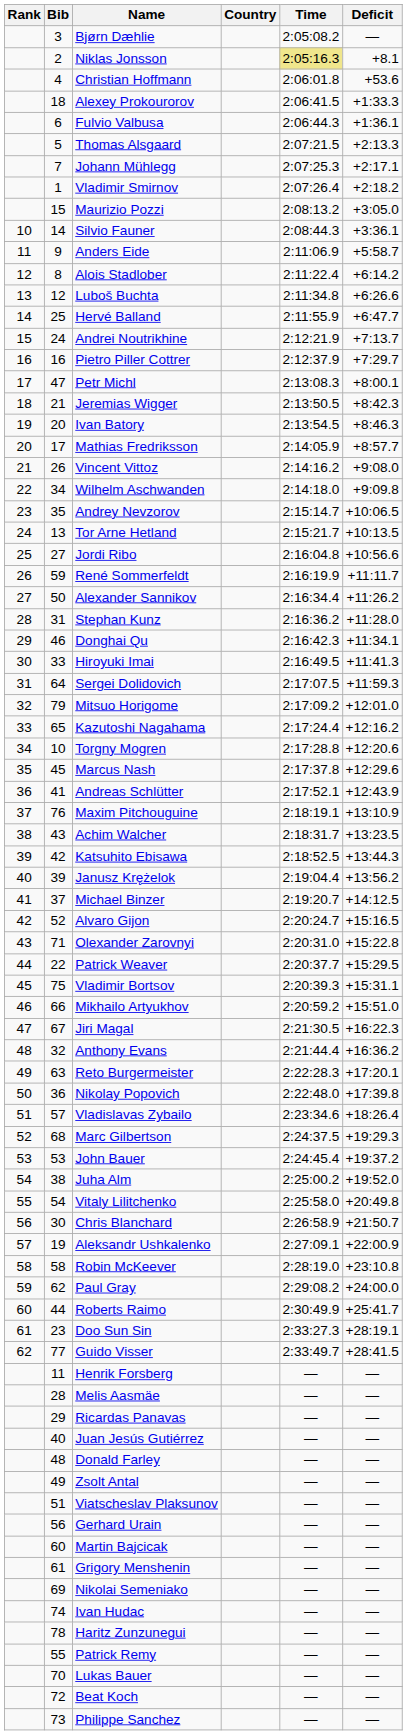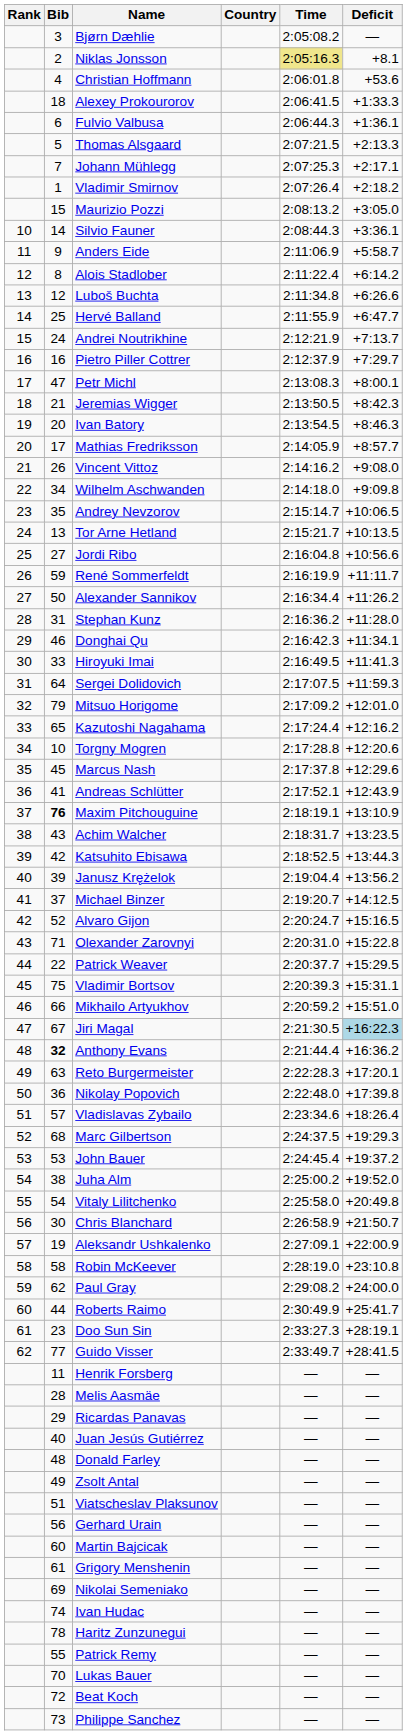(58, 813) normal -> (58, 813) bold
(372, 1029) no background -> (372, 1029) lightblue background
(58, 1050) normal -> (58, 1050) bold
